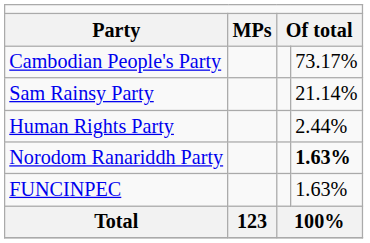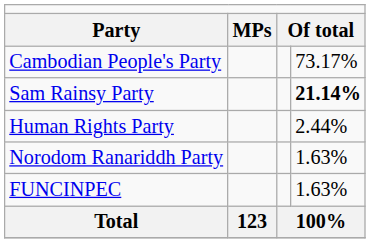(326, 93) normal -> (328, 93) bold
(323, 157) bold -> (321, 157) normal
